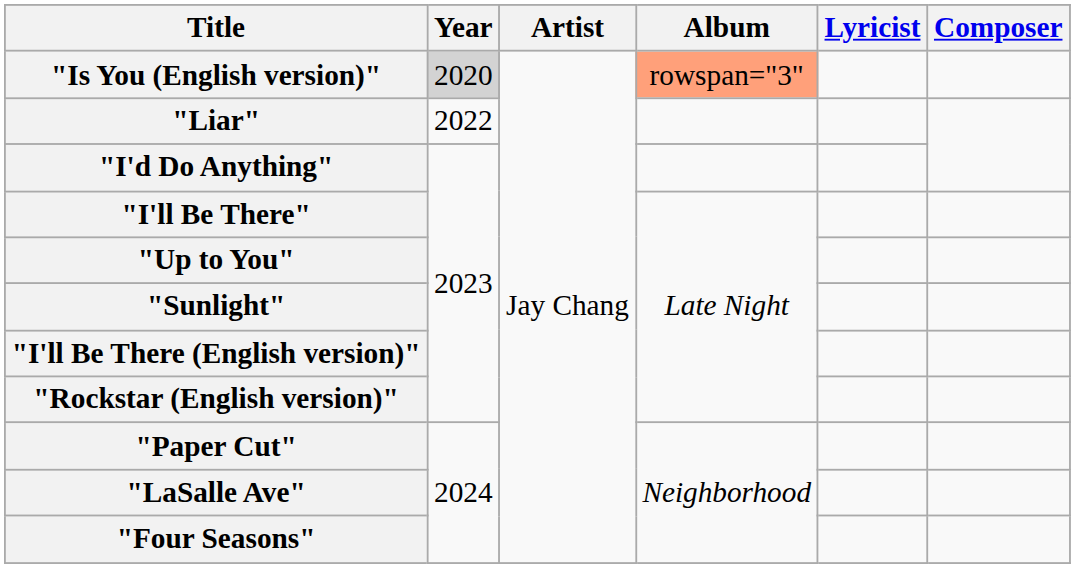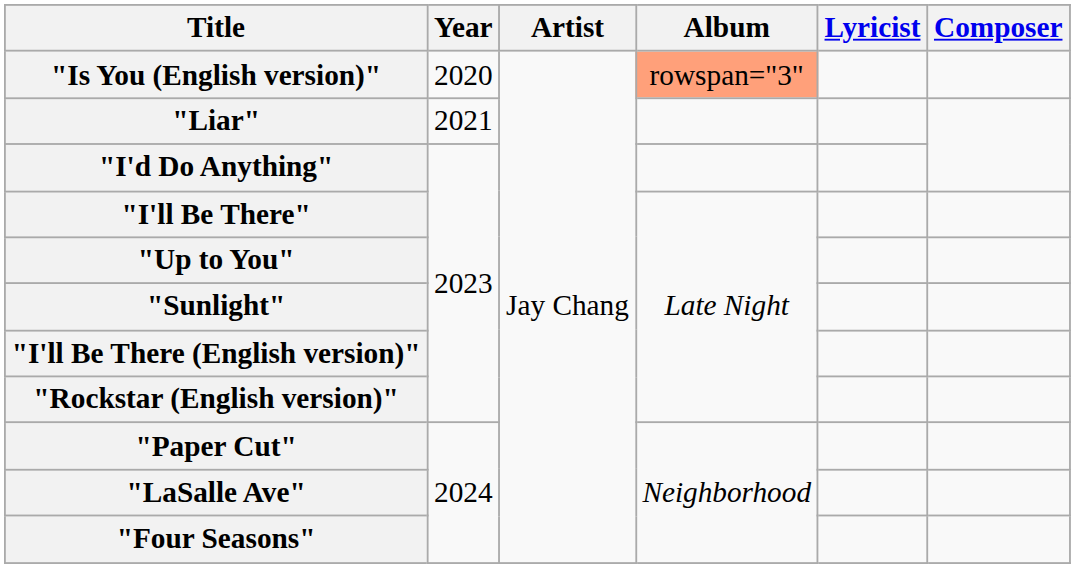(463, 74) lightgrey background -> (463, 74) no background
(463, 120) 2022 -> (463, 120) 2021
